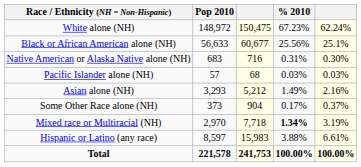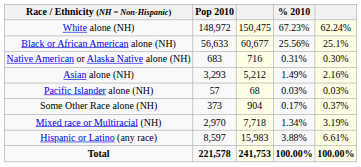rows swapped: (99, 91) <-> (99, 75)
(294, 122) bold -> (294, 122) normal
